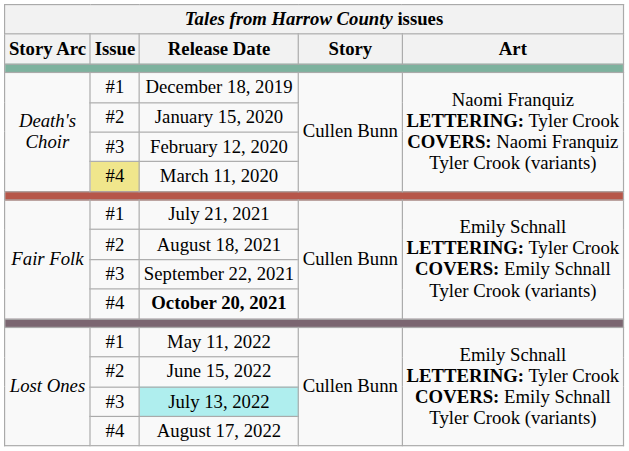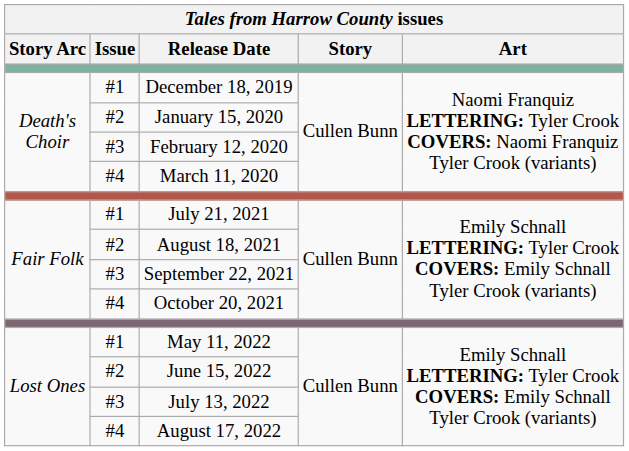(115, 176) khaki background -> (115, 176) no background
(219, 303) bold -> (219, 303) normal
(219, 401) paleturquoise background -> (219, 401) no background
